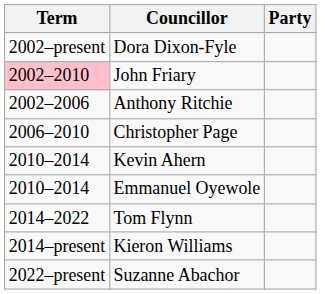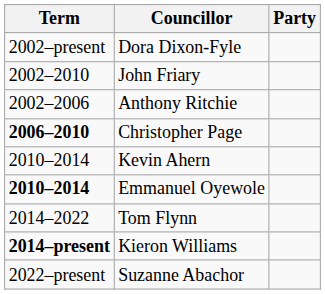(49, 75) pink background -> (49, 75) no background
(49, 132) normal -> (49, 132) bold
(49, 189) normal -> (49, 189) bold
(57, 246) normal -> (59, 246) bold
